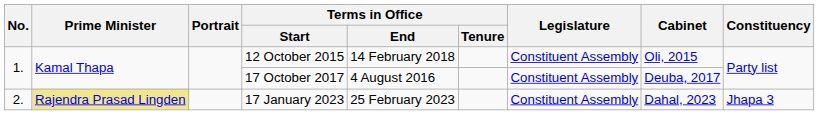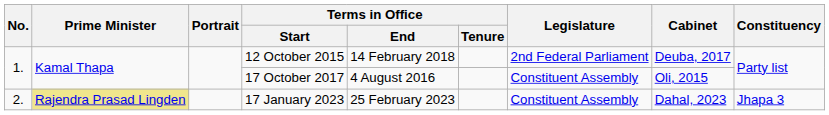(574, 57) Constituent Assembly -> (580, 57) 2nd Federal Parliament
(671, 57) Oli, 2015 -> (693, 57) Deuba, 2017
(682, 78) Deuba, 2017 -> (681, 78) Oli, 2015
